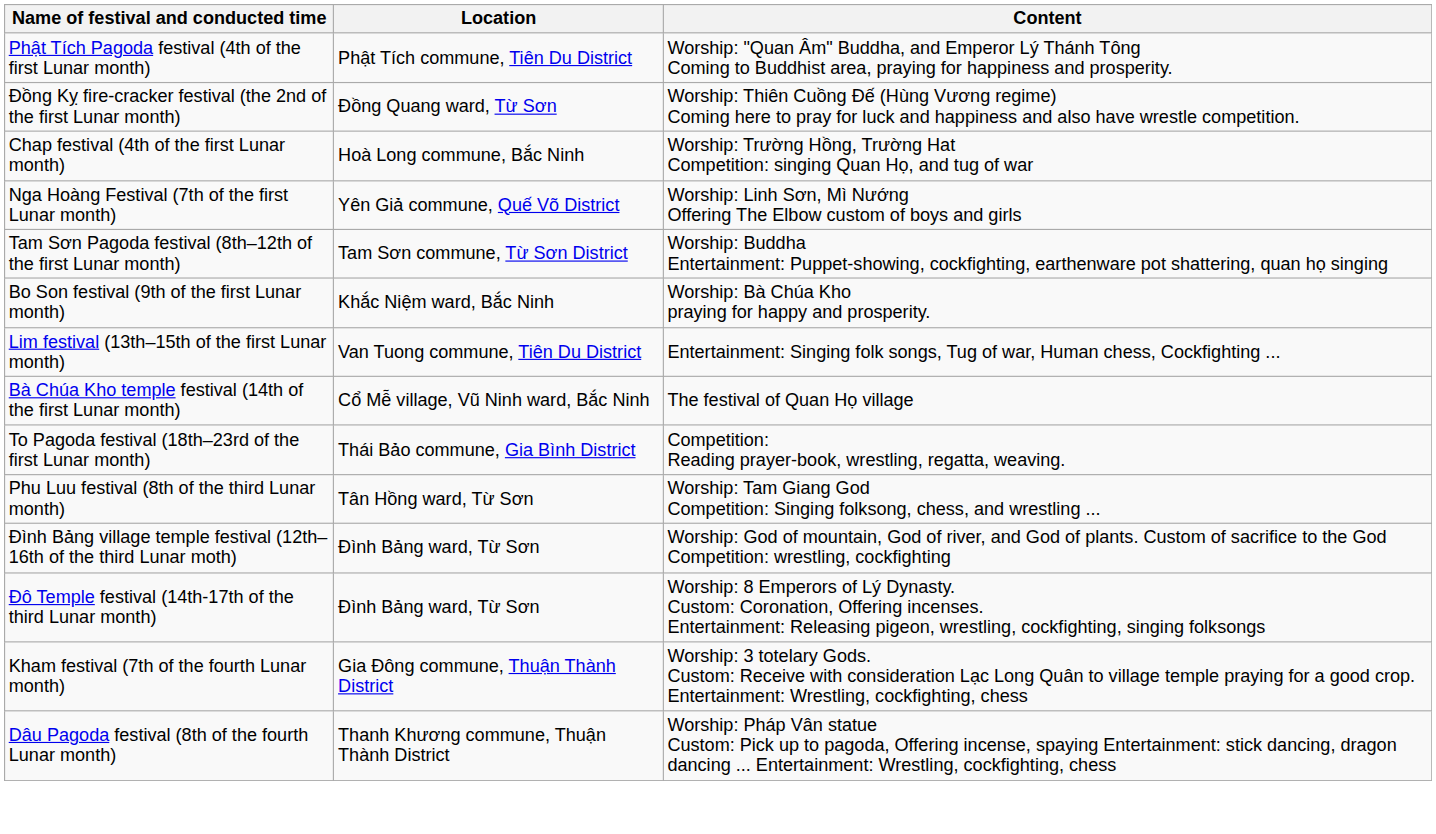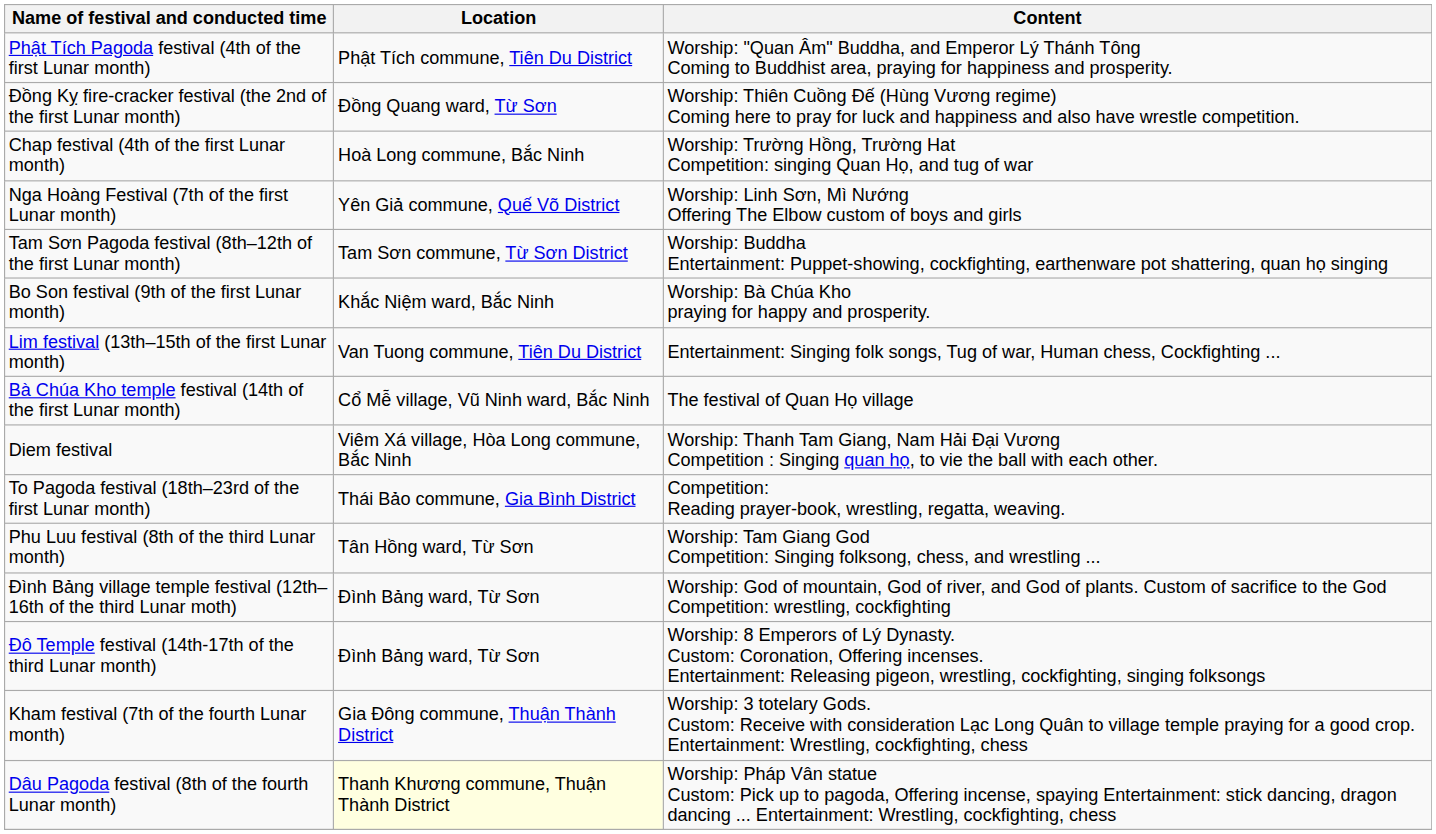+ row: (60, 449)
(472, 745) no background -> (472, 794) lightyellow background
